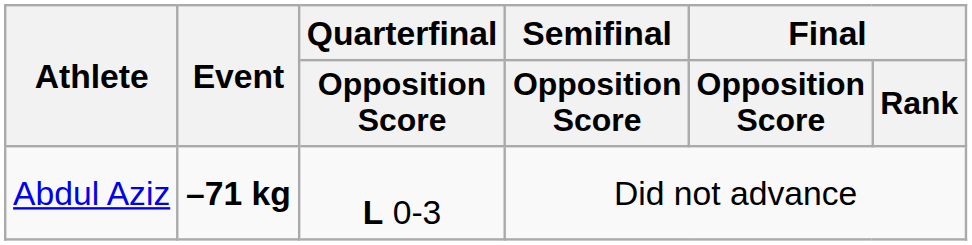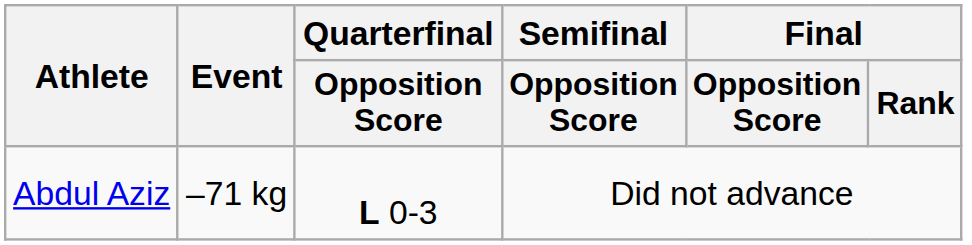(238, 192) bold -> (237, 192) normal
